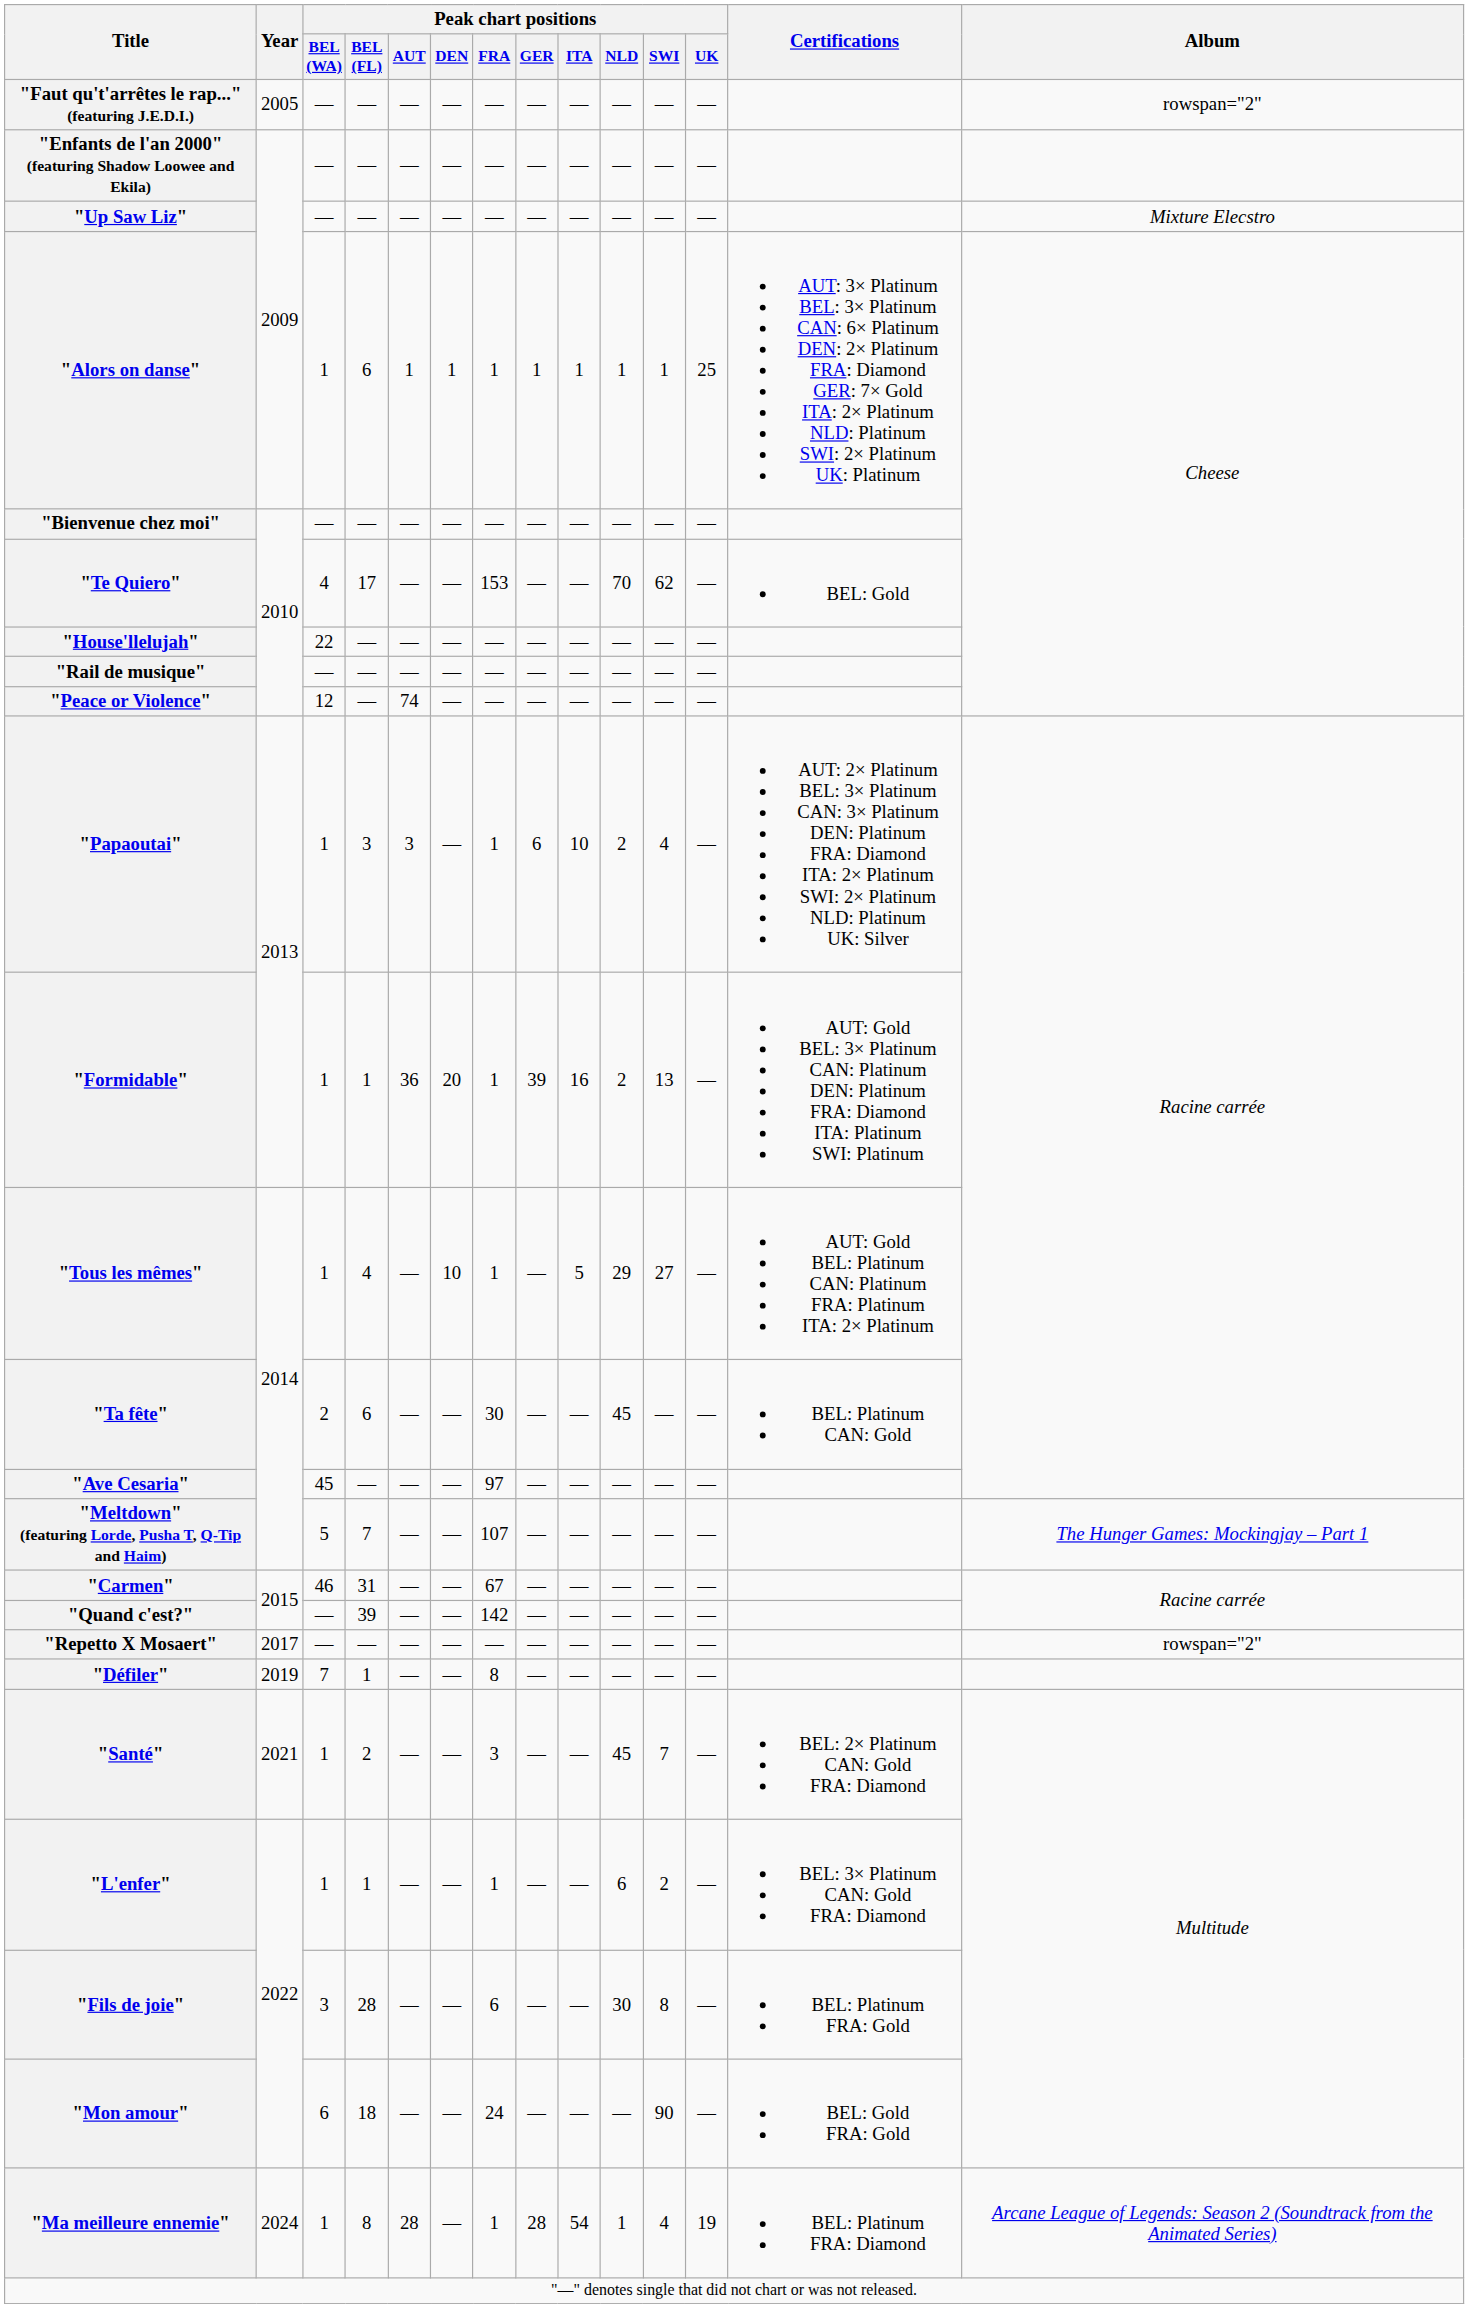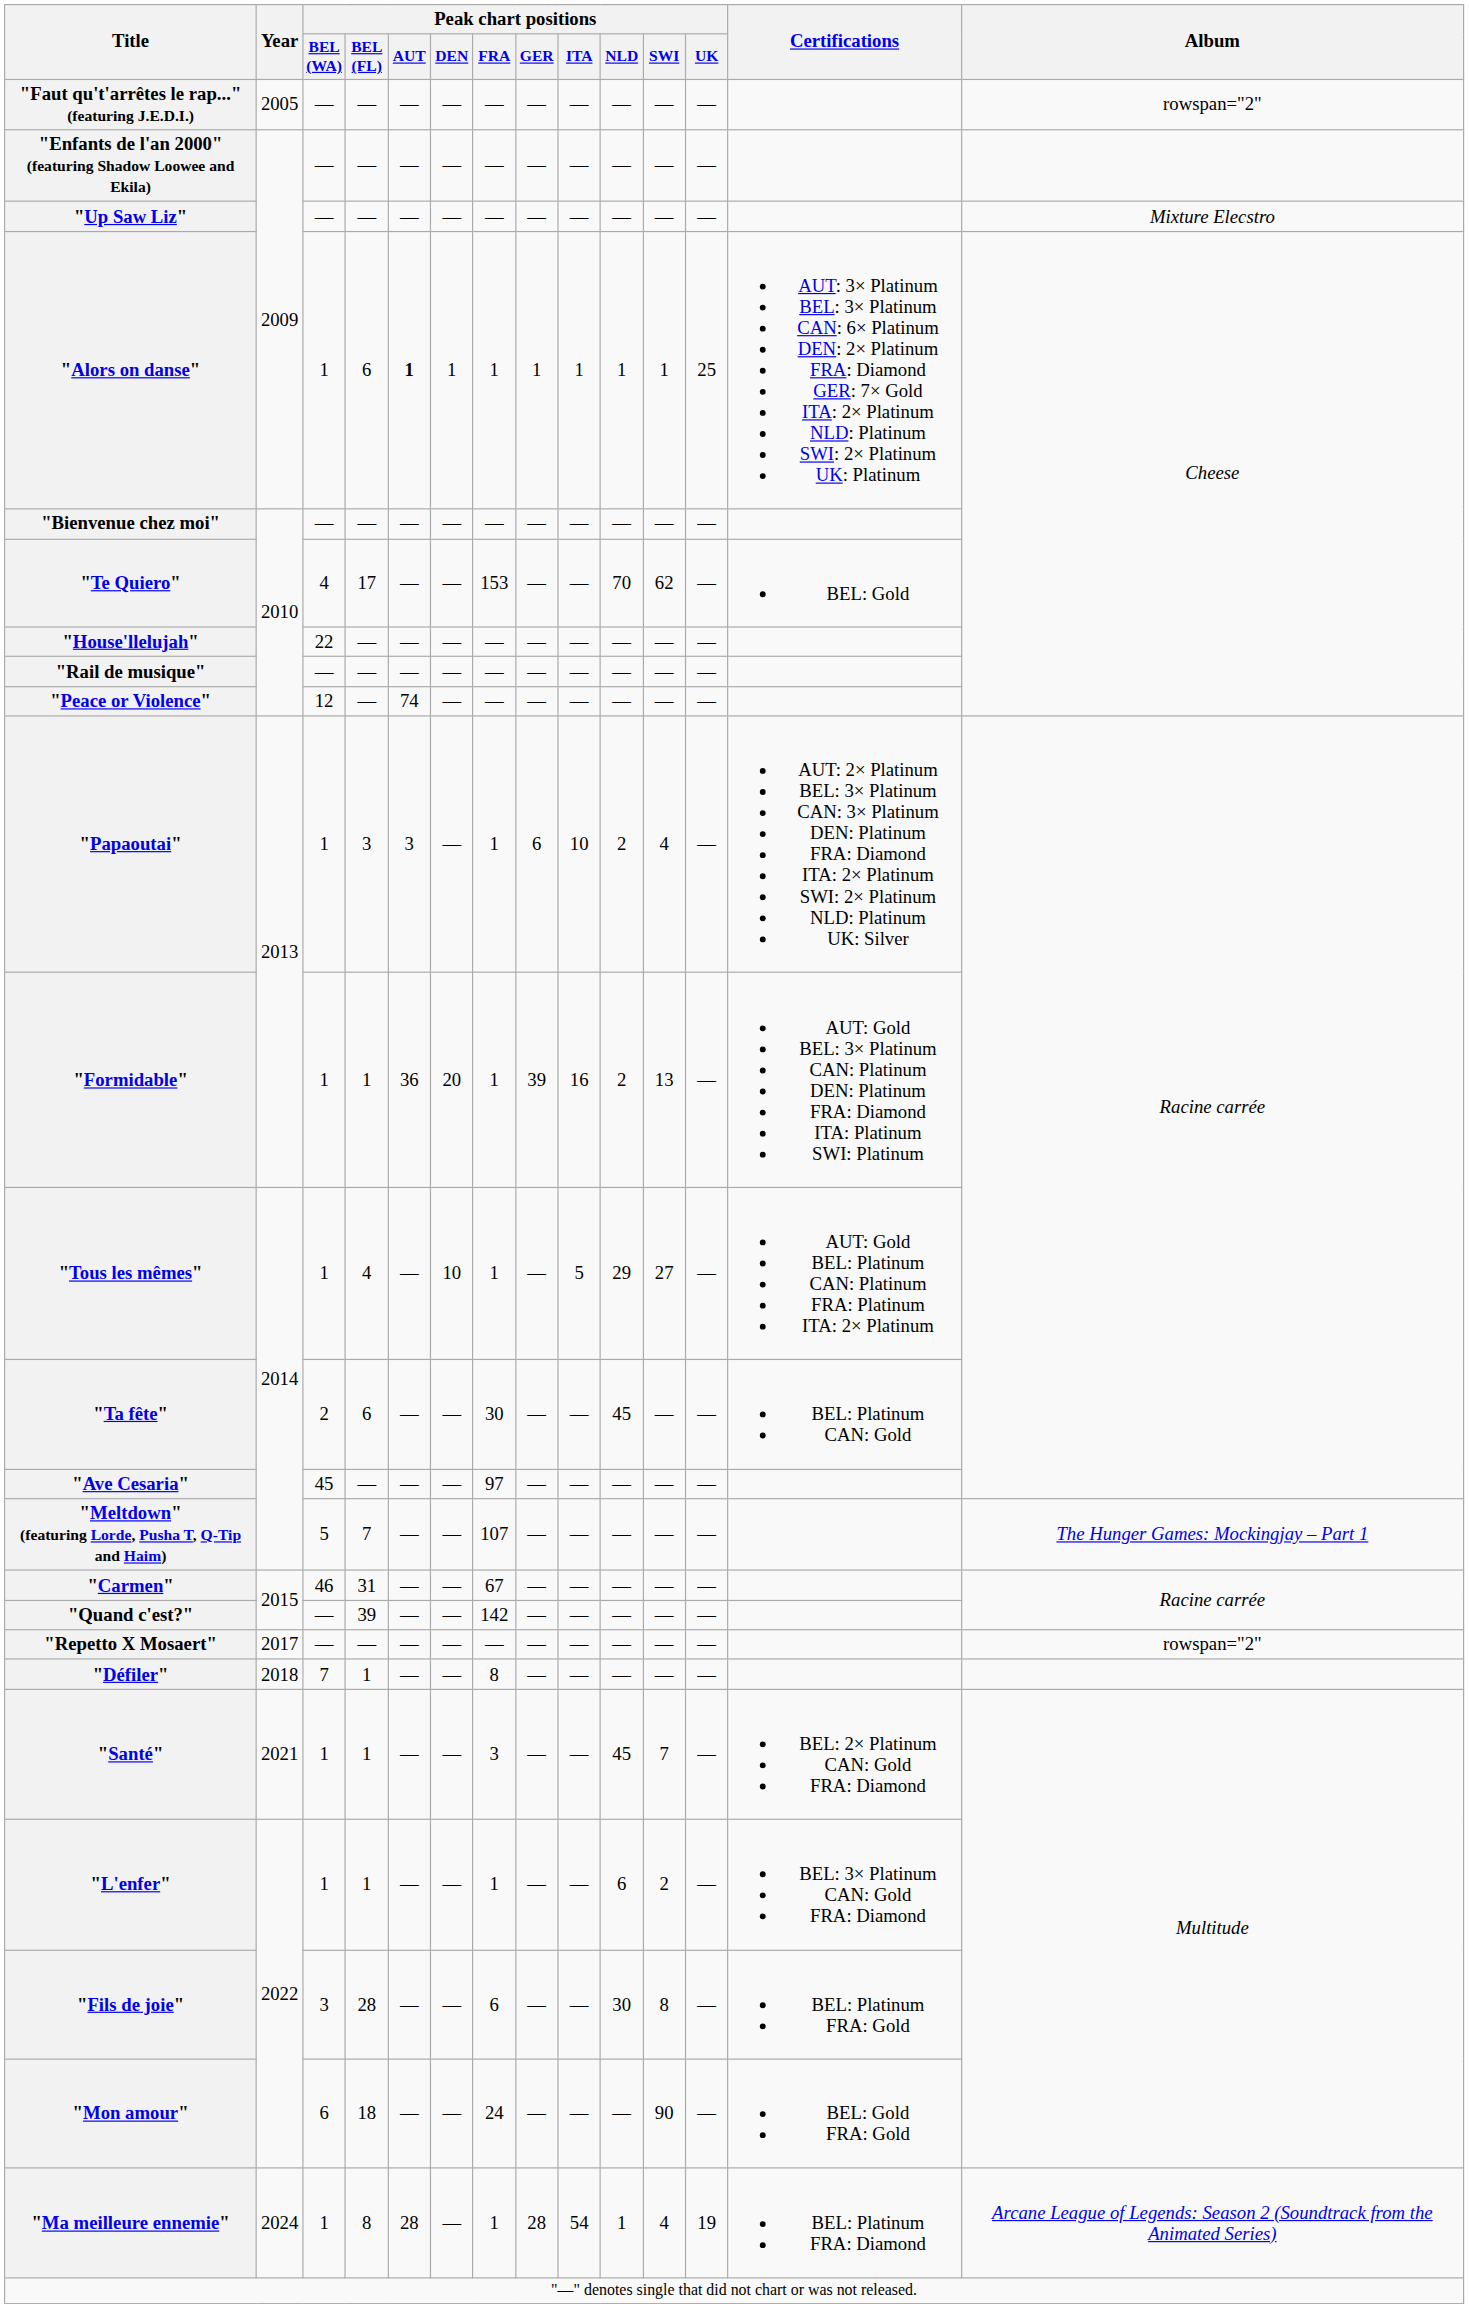(409, 370) normal -> (409, 370) bold
(280, 1674) 2019 -> (280, 1674) 2018
(367, 1754) 2 -> (367, 1754) 1
